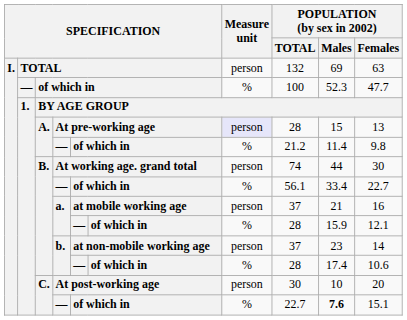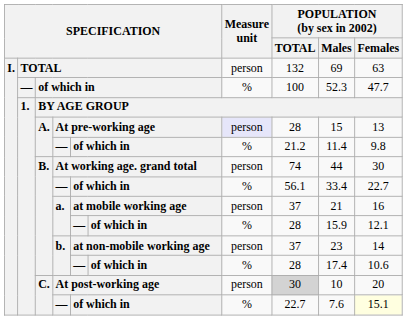(295, 284) no background -> (295, 284) lightgrey background
(336, 304) bold -> (336, 304) normal
(378, 304) no background -> (378, 304) lightyellow background
